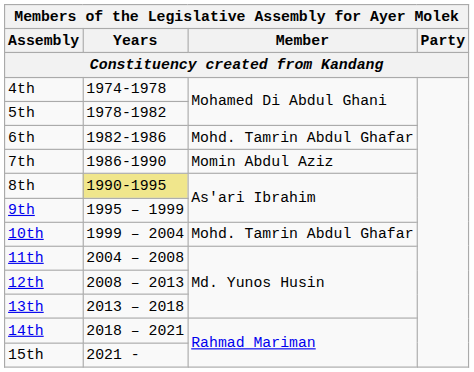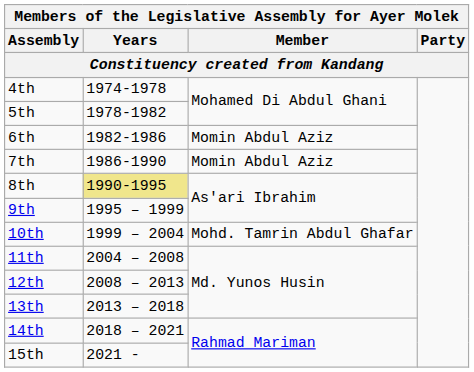(302, 137) Mohd. Tamrin Abdul Ghafar -> (262, 137) Momin Abdul Aziz
